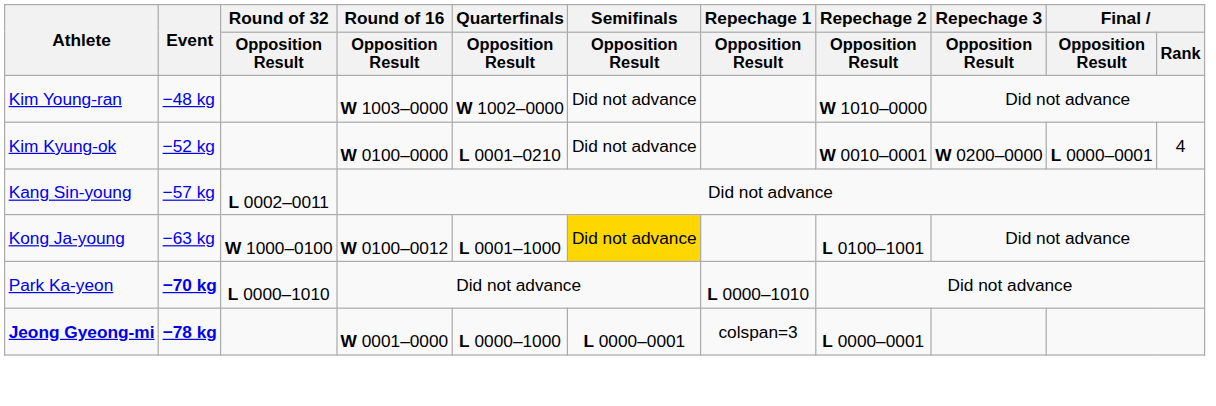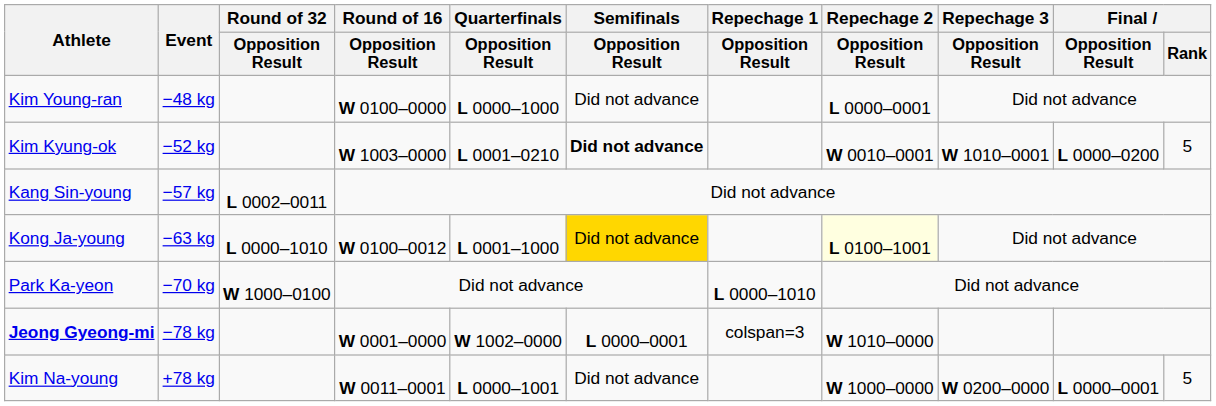(394, 109) W 1003–0000 -> (392, 109) W 0100–0000
(510, 109) W 1002–0000 -> (508, 109) L 0000–1000
(873, 109) W 1010–0000 -> (880, 109) L 0000–0001
(394, 155) W 0100–0000 -> (392, 155) W 1003–0000
(634, 146) normal -> (637, 146) bold
(989, 155) W 0200–0000 -> (996, 155) W 1010–0001
(1102, 155) L 0000–0001 -> (1108, 155) L 0000–0200
(1181, 146) 4 -> (1187, 146) 5
(279, 248) W 1000–0100 -> (277, 248) L 0000–1010
(873, 248) no background -> (880, 248) lightyellow background
(190, 285) bold -> (189, 285) normal
(279, 295) L 0000–1010 -> (277, 295) W 1000–0100
(190, 332) bold -> (189, 332) normal
(510, 341) L 0000–1000 -> (508, 341) W 1002–0000
(873, 341) L 0000–0001 -> (880, 341) W 1010–0000
+ row: (63, 378)
